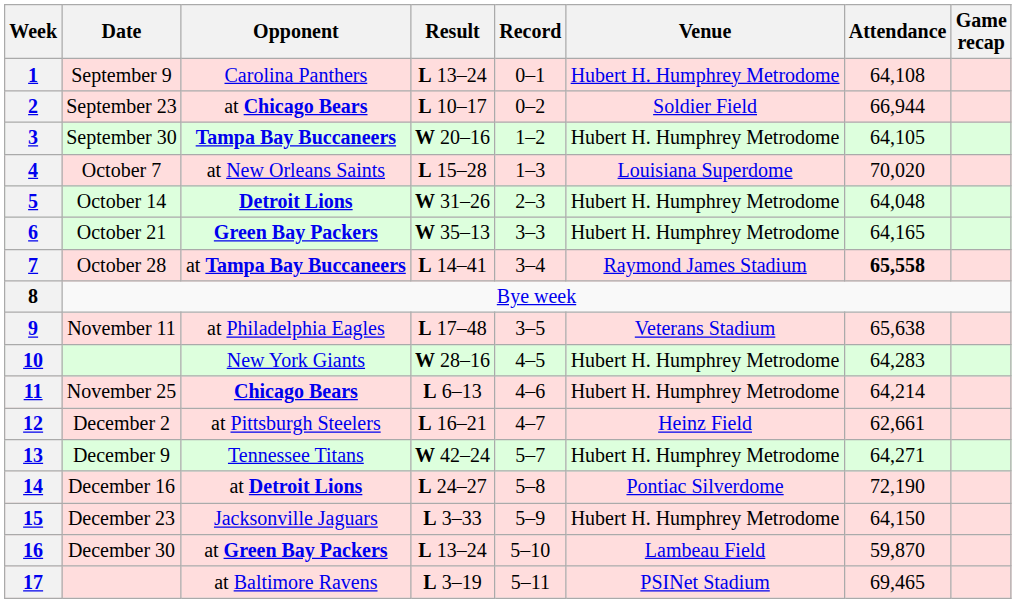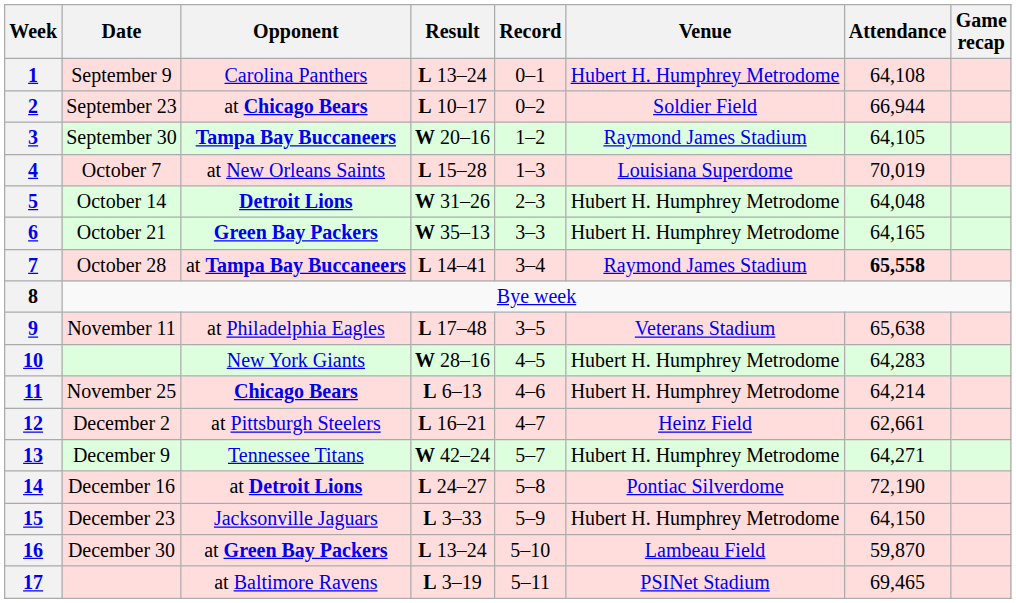(705, 138) Hubert H. Humphrey Metrodome -> (705, 138) Raymond James Stadium
(898, 169) 70,020 -> (898, 169) 70,019
